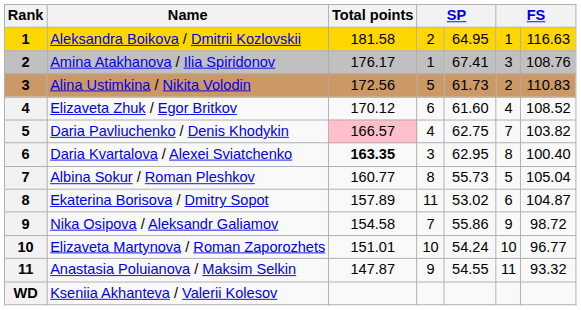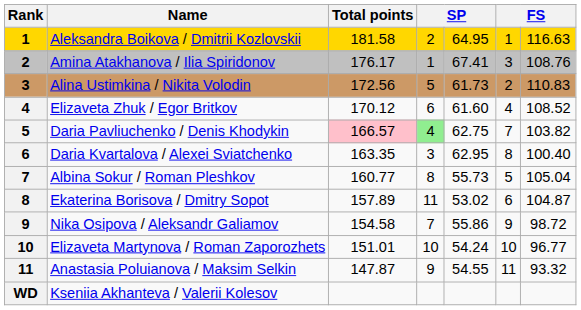(431, 131) no background -> (431, 131) lightgreen background
(373, 154) bold -> (373, 154) normal
